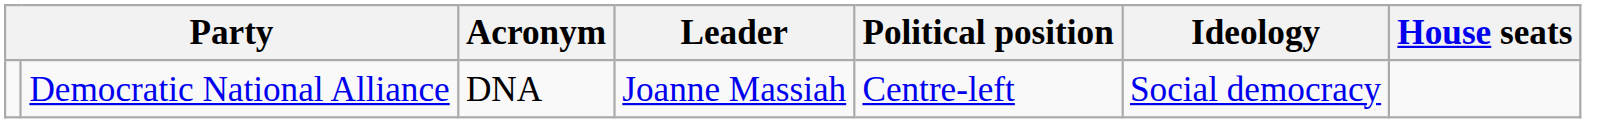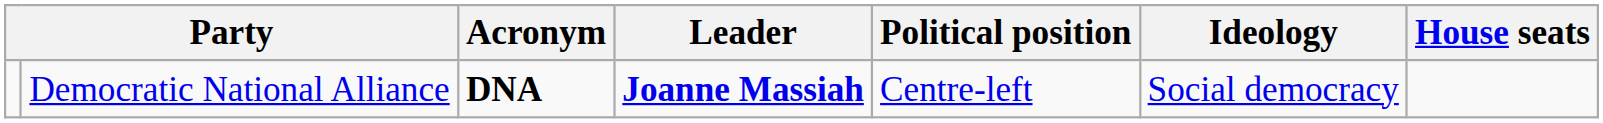(504, 88) normal -> (504, 88) bold
(734, 88) normal -> (743, 88) bold
